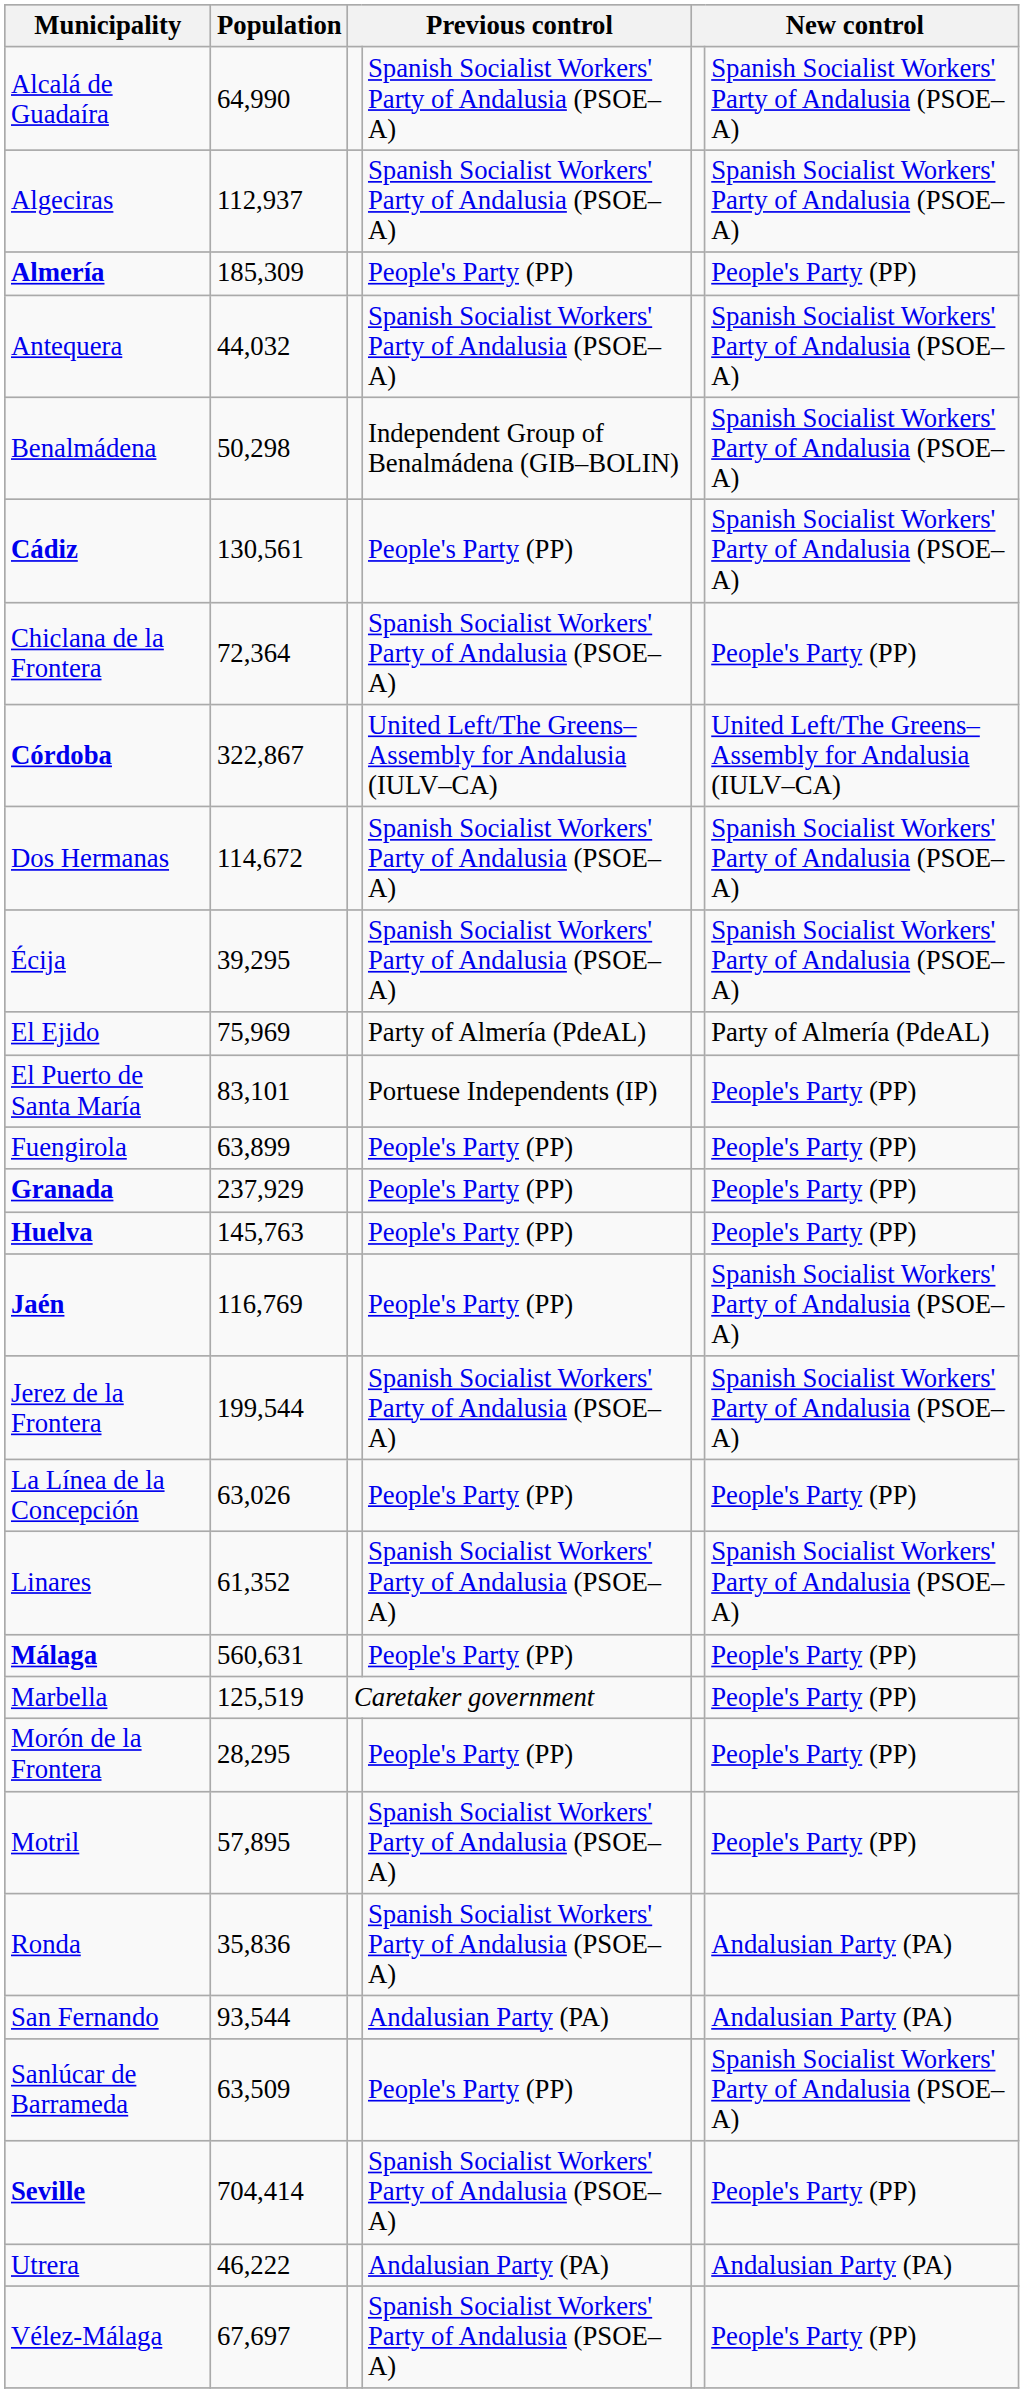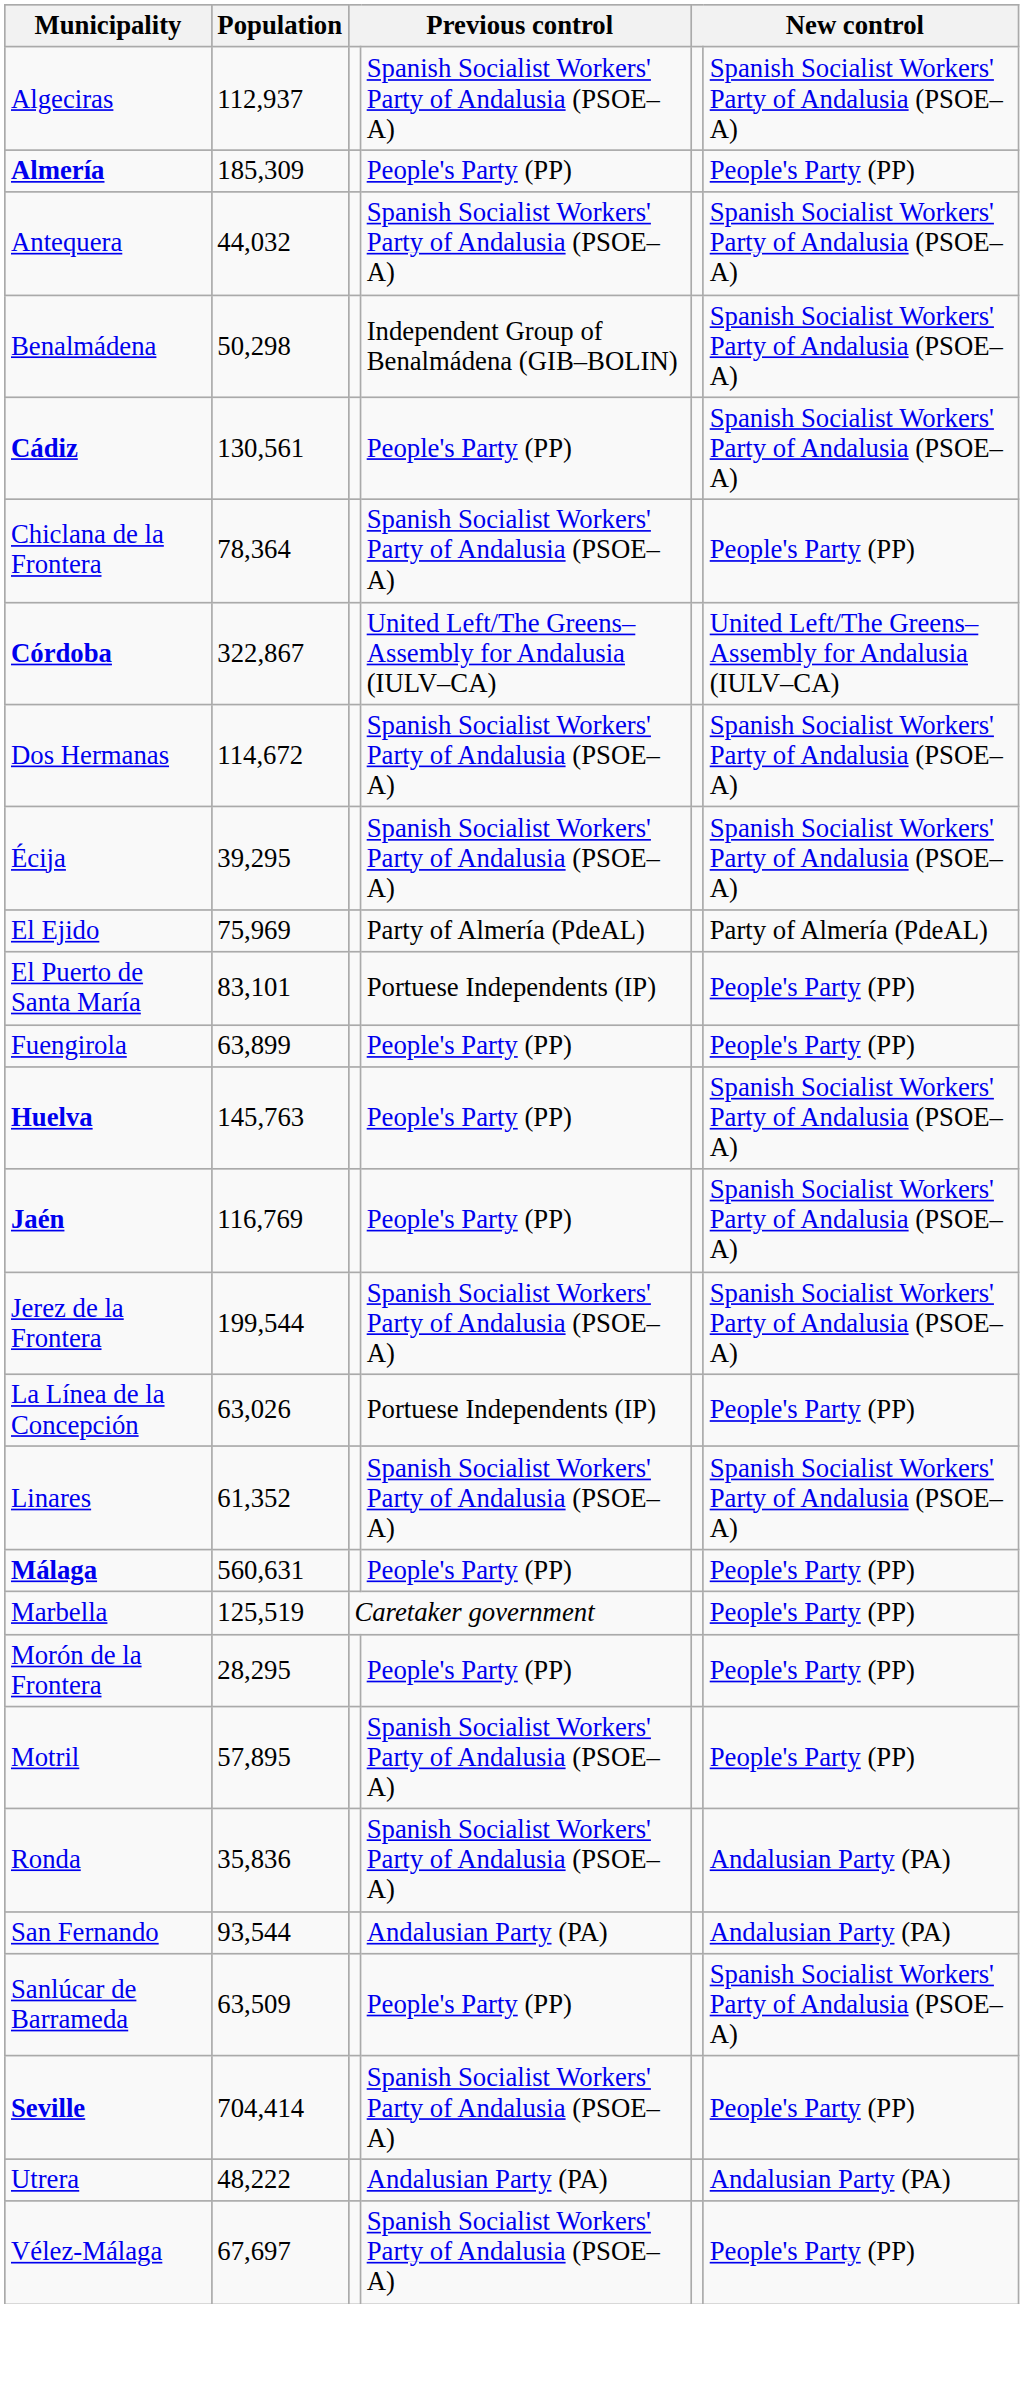- row: (62, 98)
(254, 652) 72,364 -> (254, 550) 78,364
- row: (62, 1190)
(814, 1232) People's Party (PP) -> (856, 1117) Spanish Socialist Workers' Party of Andalusia (PSOE–A)
(471, 1494) People's Party (PP) -> (511, 1410) Portuese Independents (IP)
(254, 2264) 46,222 -> (254, 2179) 48,222
